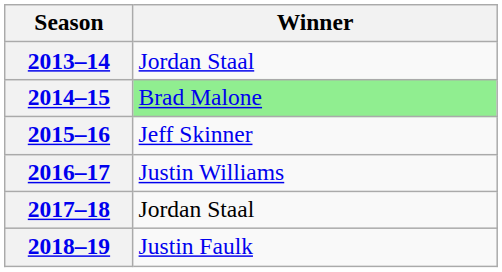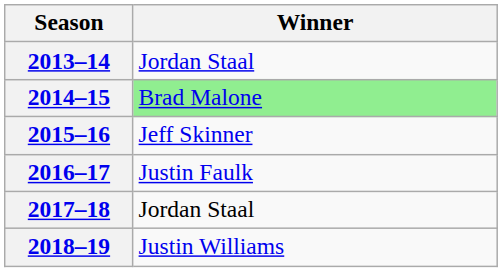(211, 172) Justin Williams -> (196, 172) Justin Faulk
(196, 246) Justin Faulk -> (211, 246) Justin Williams
